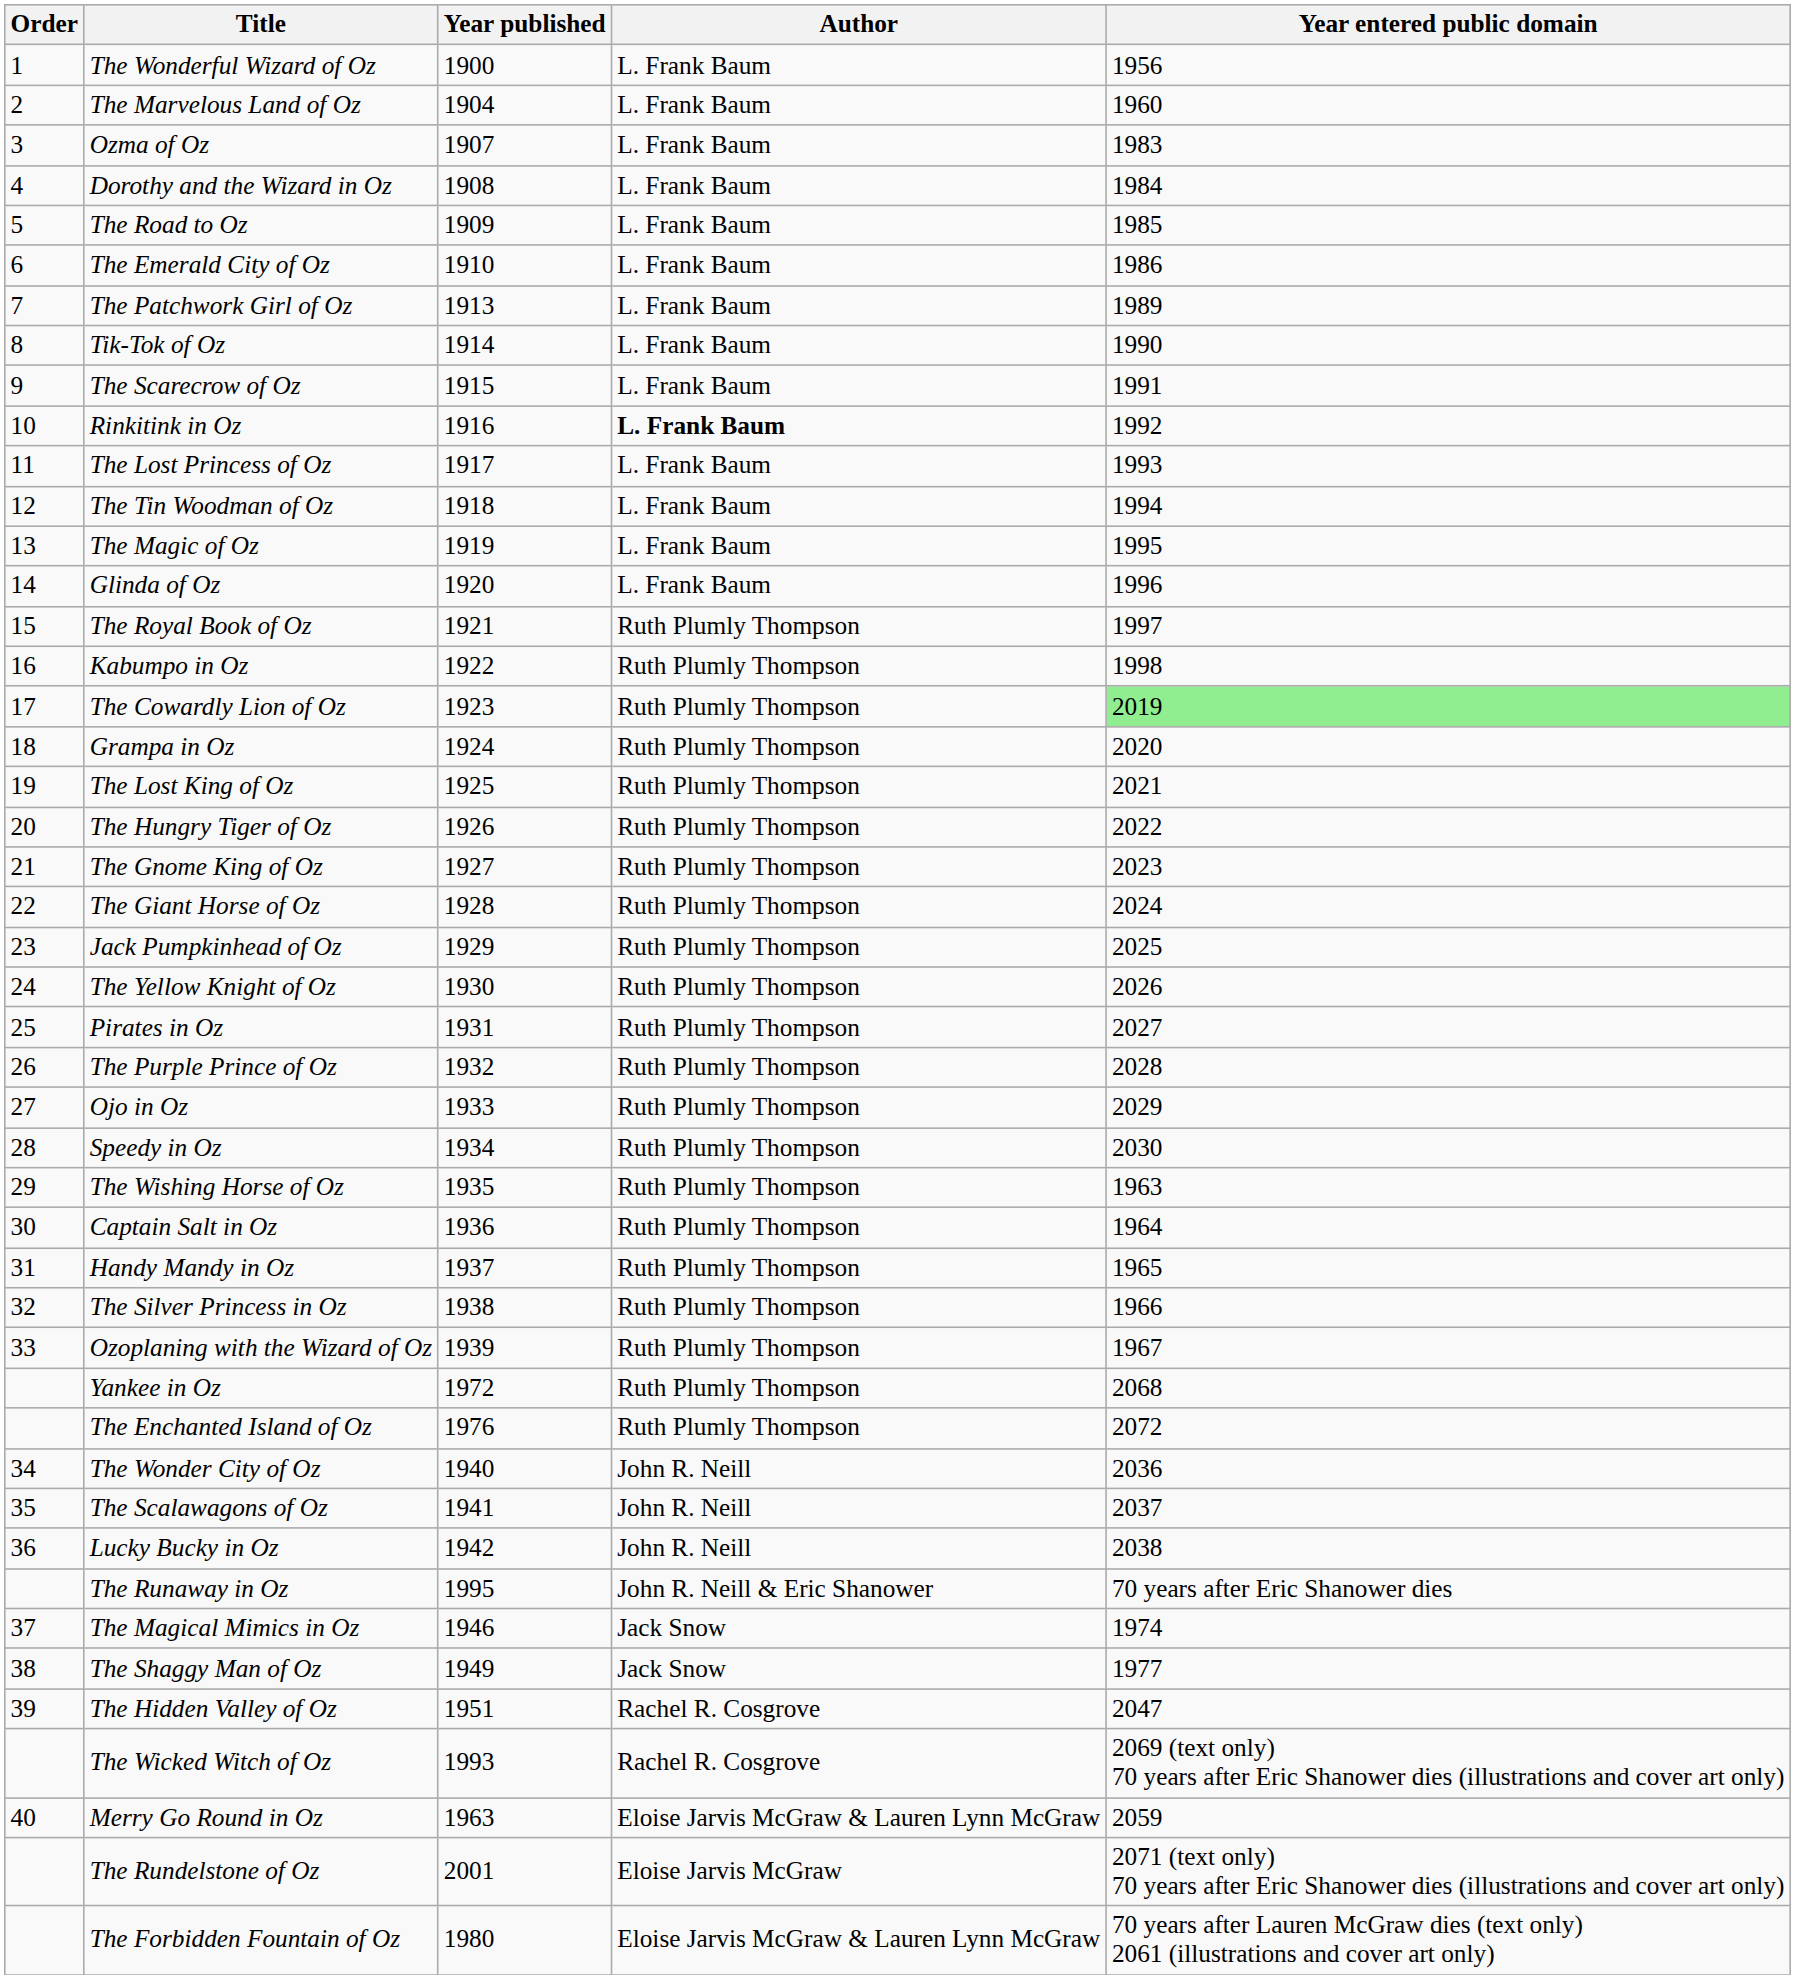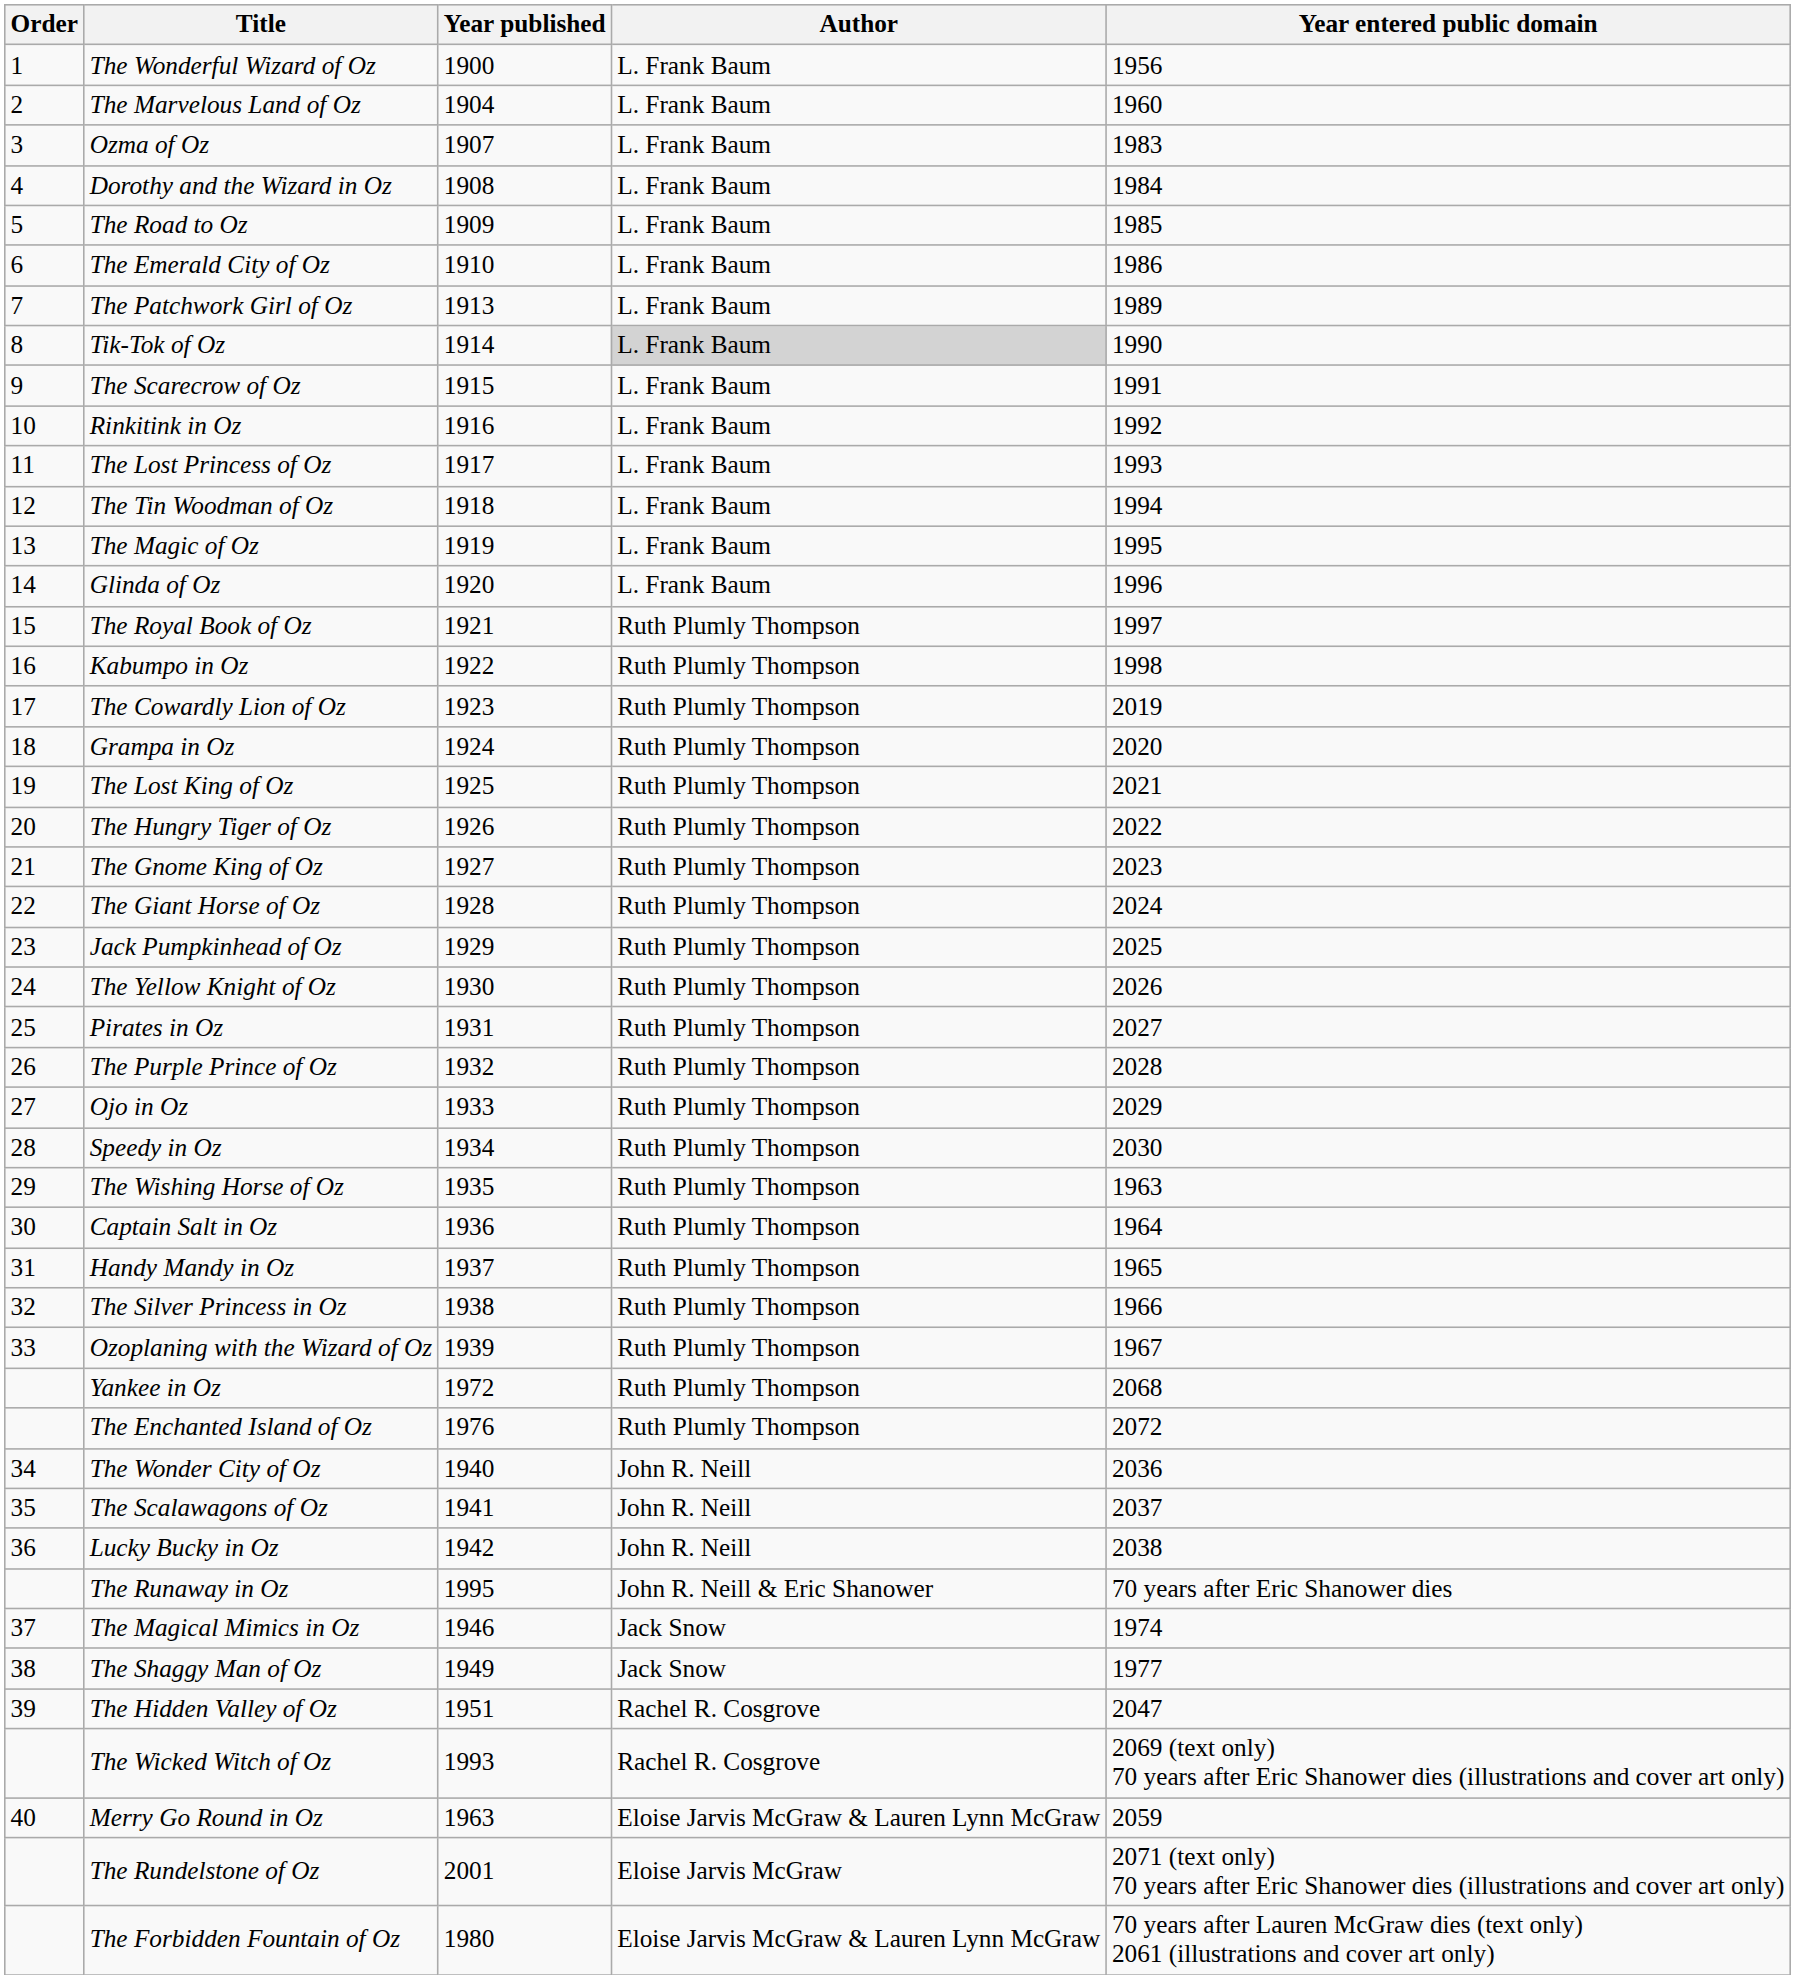(694, 345) no background -> (694, 345) lightgrey background
(701, 425) bold -> (694, 425) normal
(1137, 706) lightgreen background -> (1137, 706) no background
